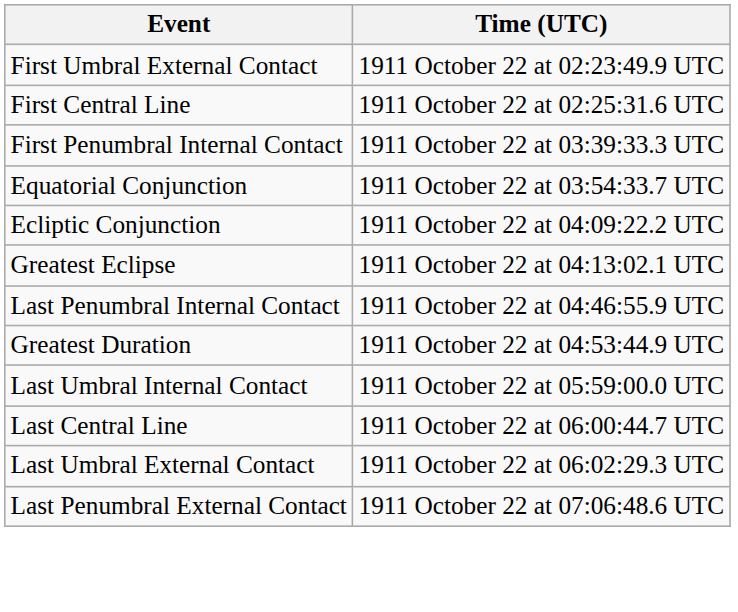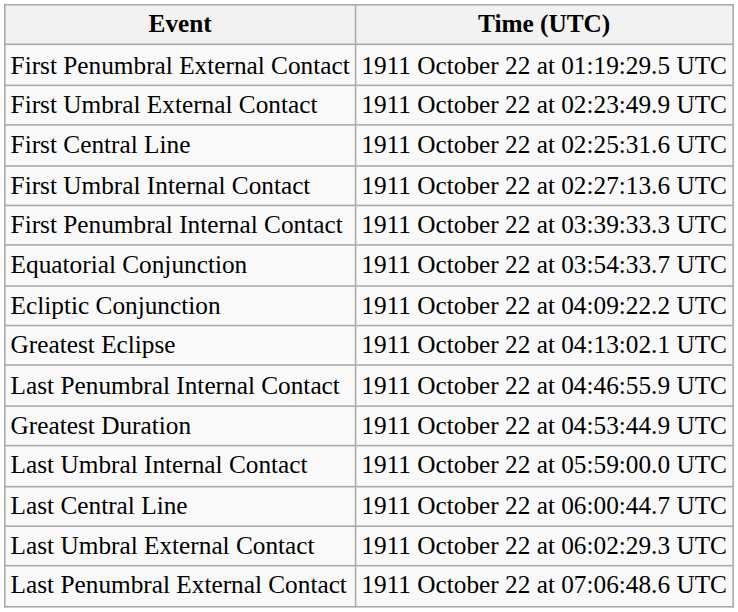+ row: (180, 64)
+ row: (161, 184)
